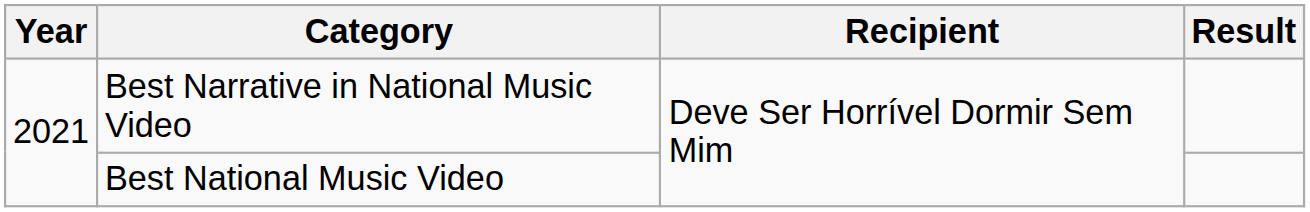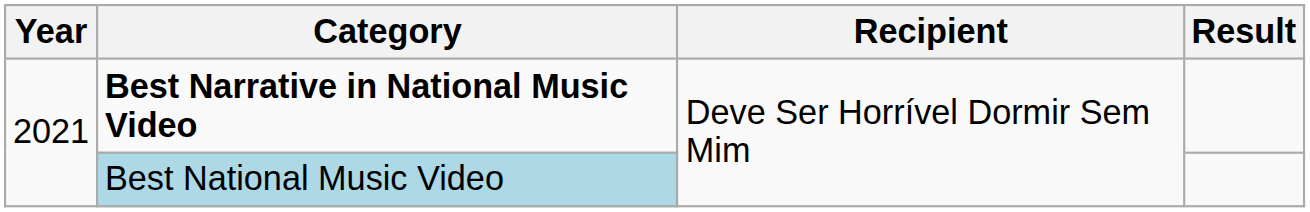(348, 105) normal -> (367, 105) bold
(304, 178) no background -> (304, 178) lightblue background
